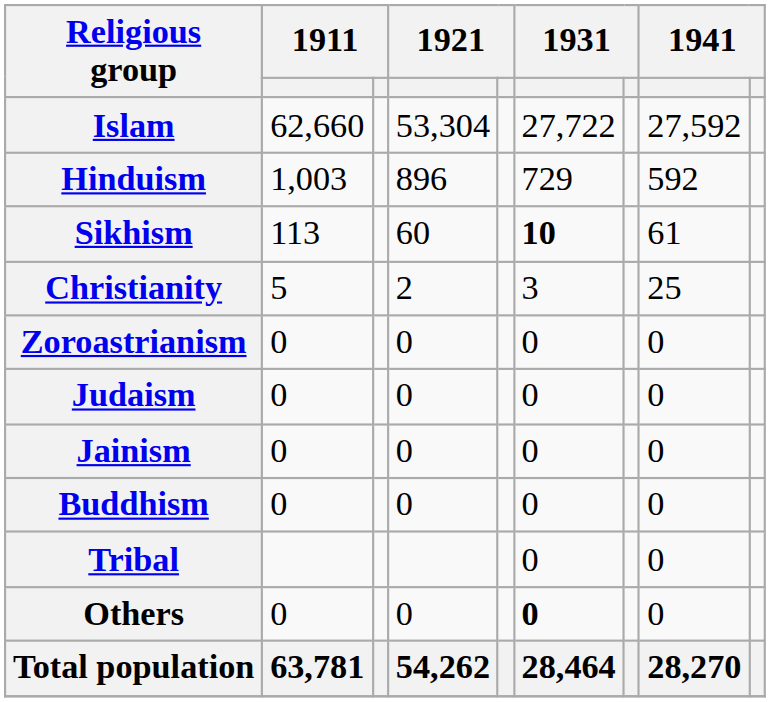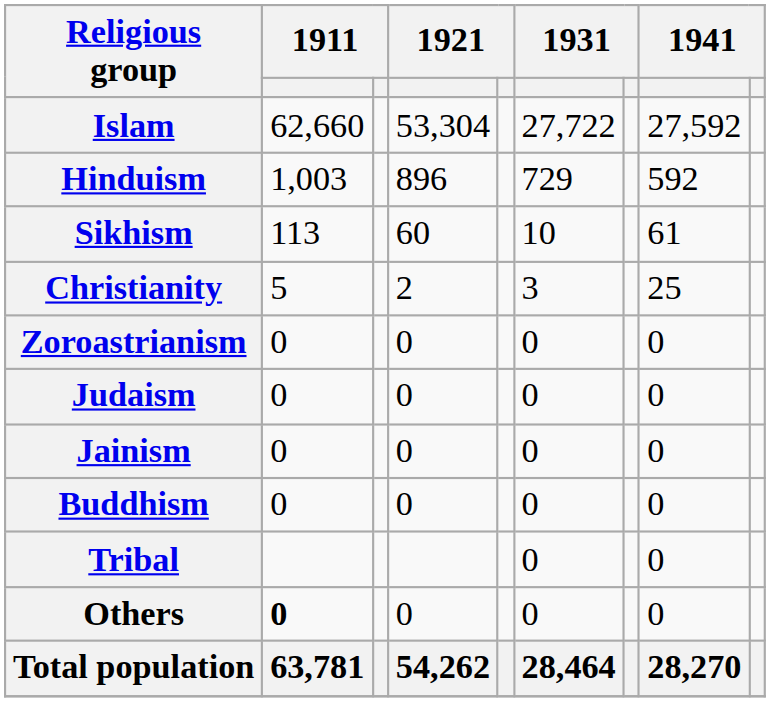(539, 233) bold -> (539, 233) normal
(279, 613) normal -> (279, 613) bold
(530, 613) bold -> (530, 613) normal
